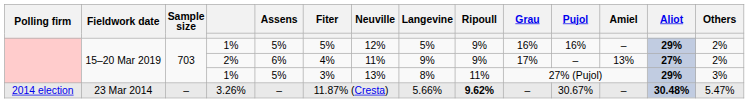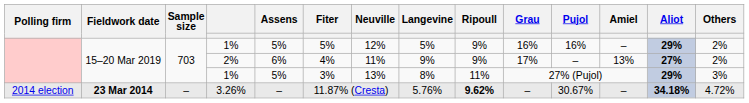(123, 91) normal -> (123, 91) bold
(427, 91) 5.66% -> (427, 91) 5.76%
(672, 91) 30.48% -> (672, 91) 34.18%
(720, 91) 5.47% -> (720, 91) 4.72%
